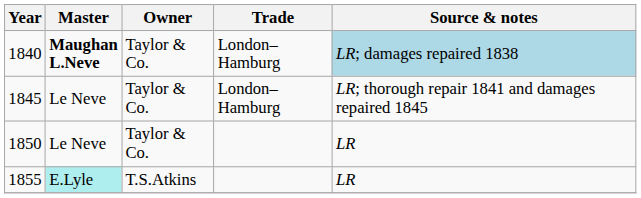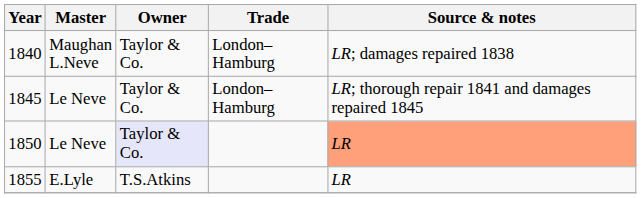(84, 53) bold -> (81, 53) normal
(427, 53) lightblue background -> (423, 53) no background
(156, 143) no background -> (150, 143) lavender background
(346, 143) no background -> (341, 143) lightsalmon background
(71, 179) paleturquoise background -> (71, 179) no background
